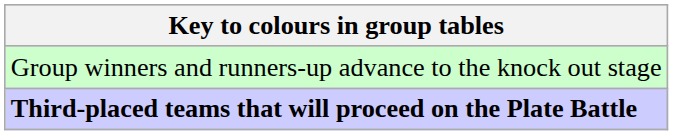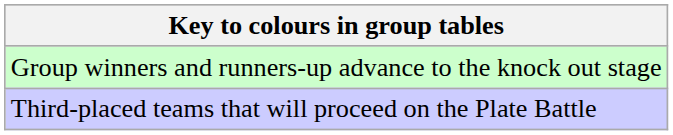(324, 108) bold -> (304, 108) normal
